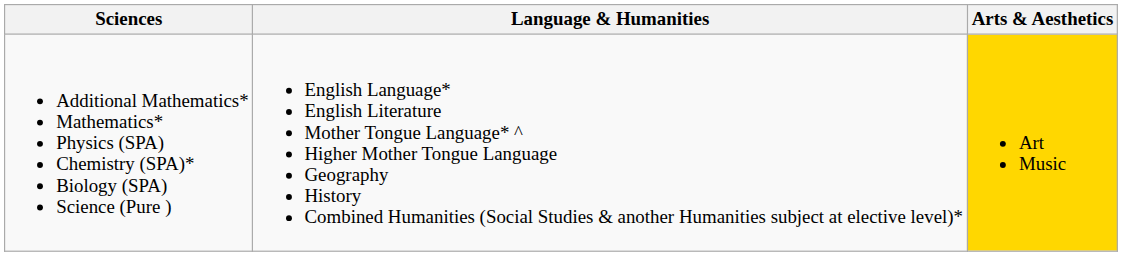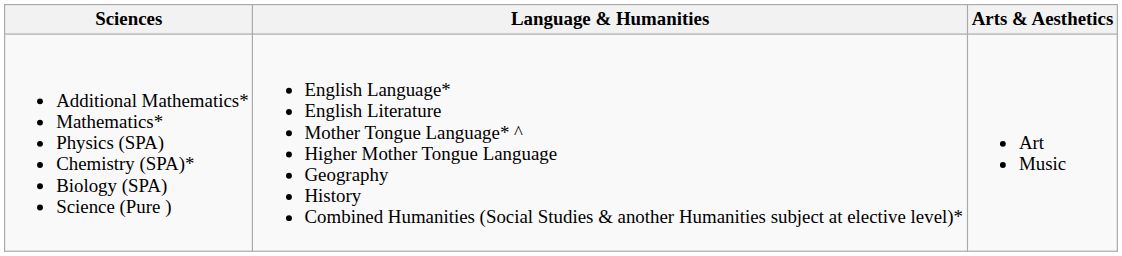(1043, 153) gold background -> (1043, 153) no background
